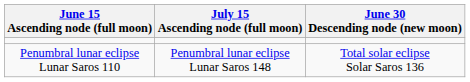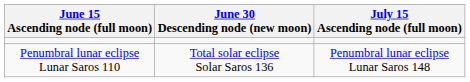columns swapped: (385, 21) <-> (230, 21)
